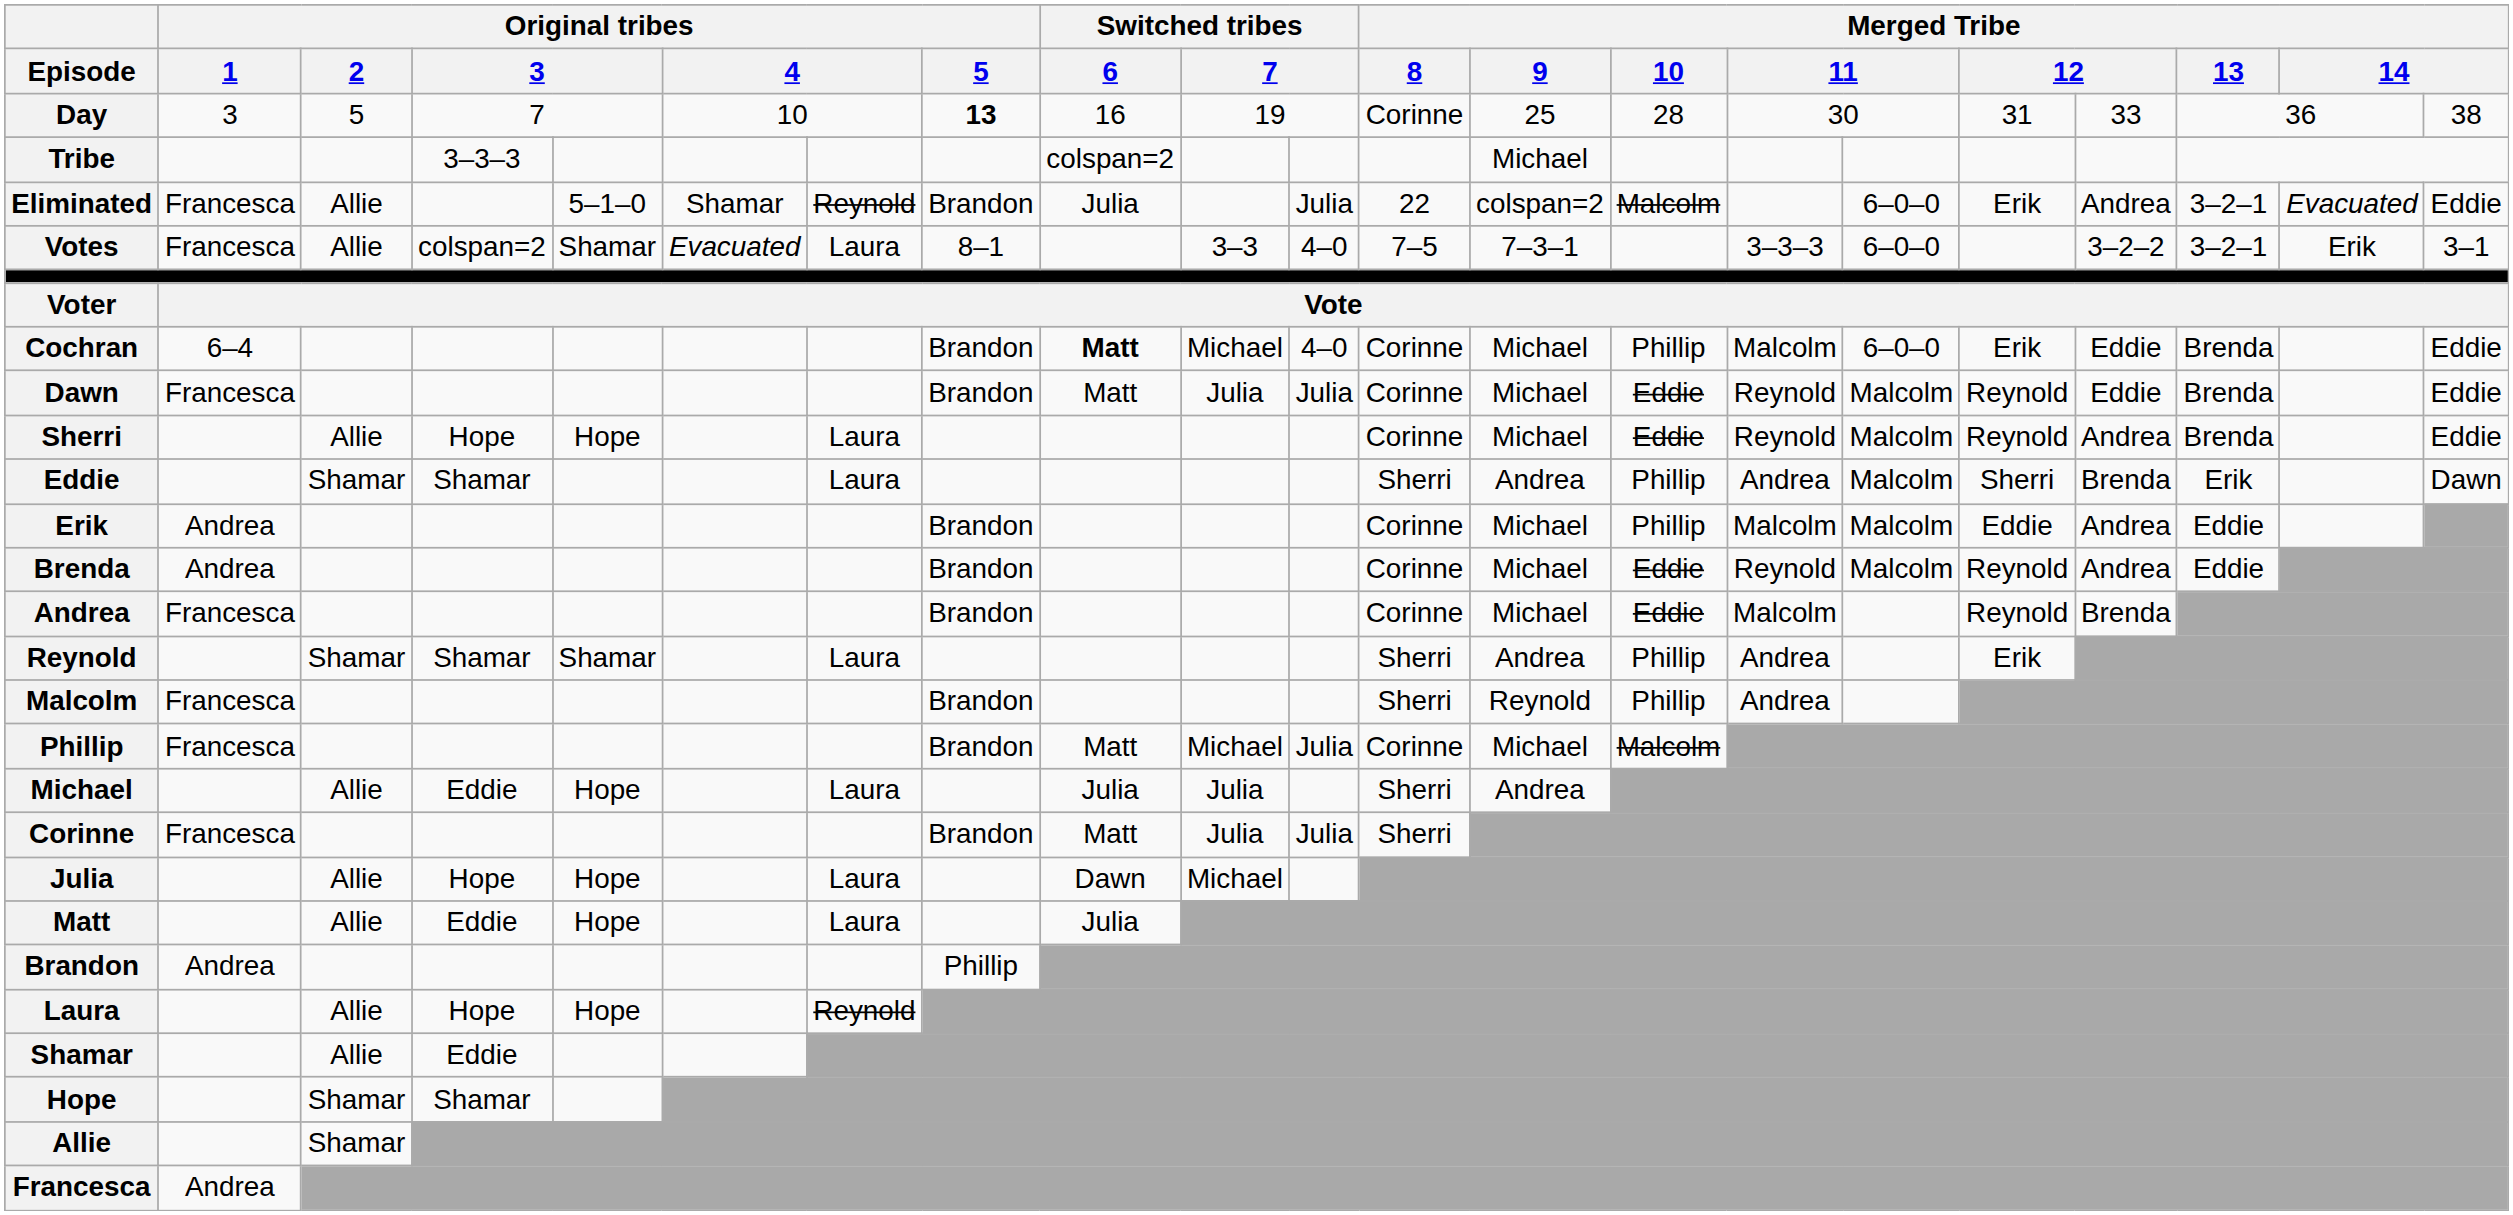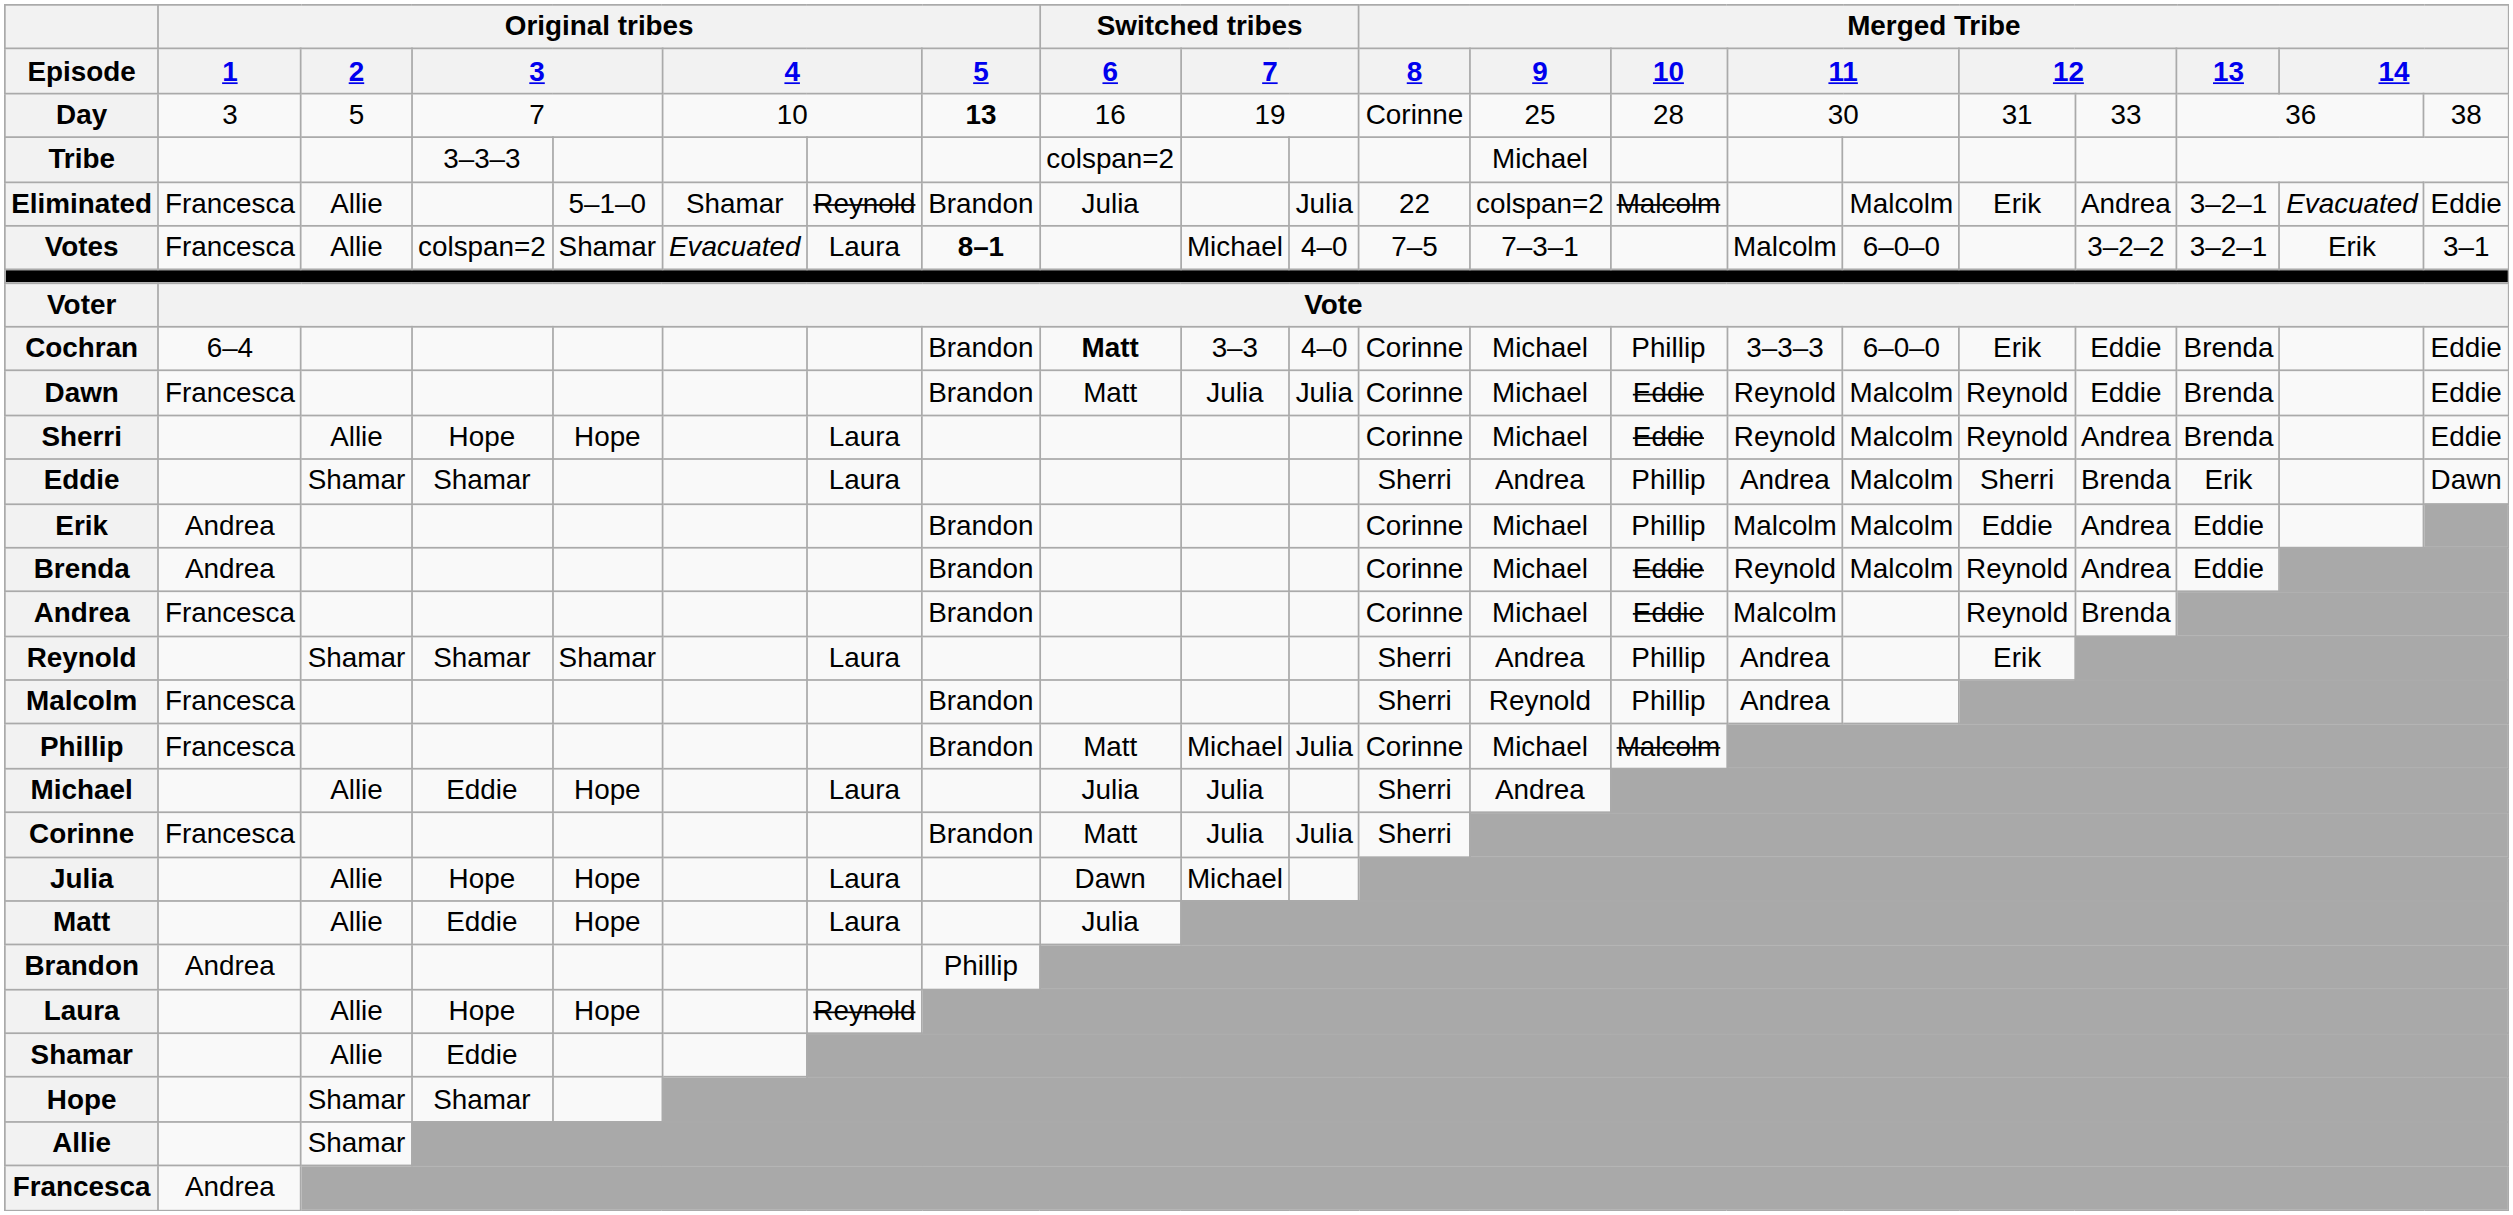(1901, 203) 6–0–0 -> (1901, 203) Malcolm
(981, 247) normal -> (981, 247) bold
(1235, 247) 3–3 -> (1235, 247) Michael
(1785, 247) 3–3–3 -> (1785, 247) Malcolm
(1235, 348) Michael -> (1235, 348) 3–3
(1785, 348) Malcolm -> (1785, 348) 3–3–3
